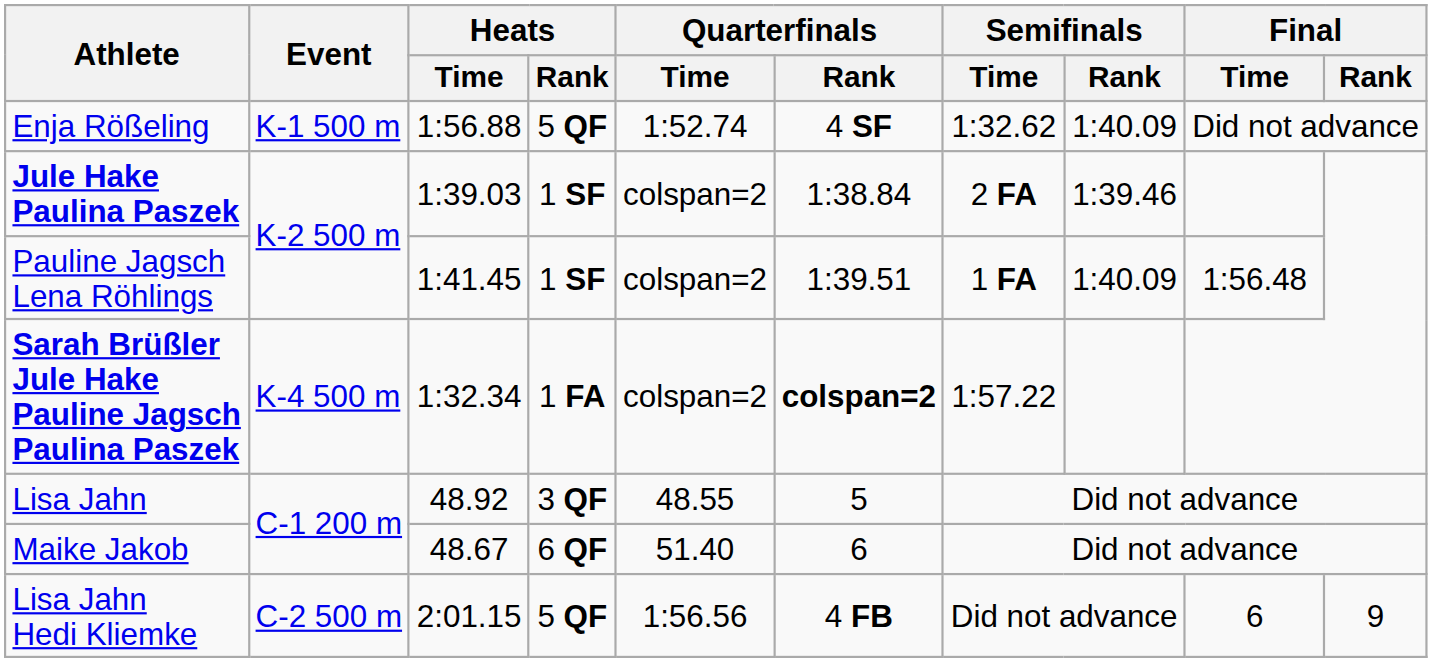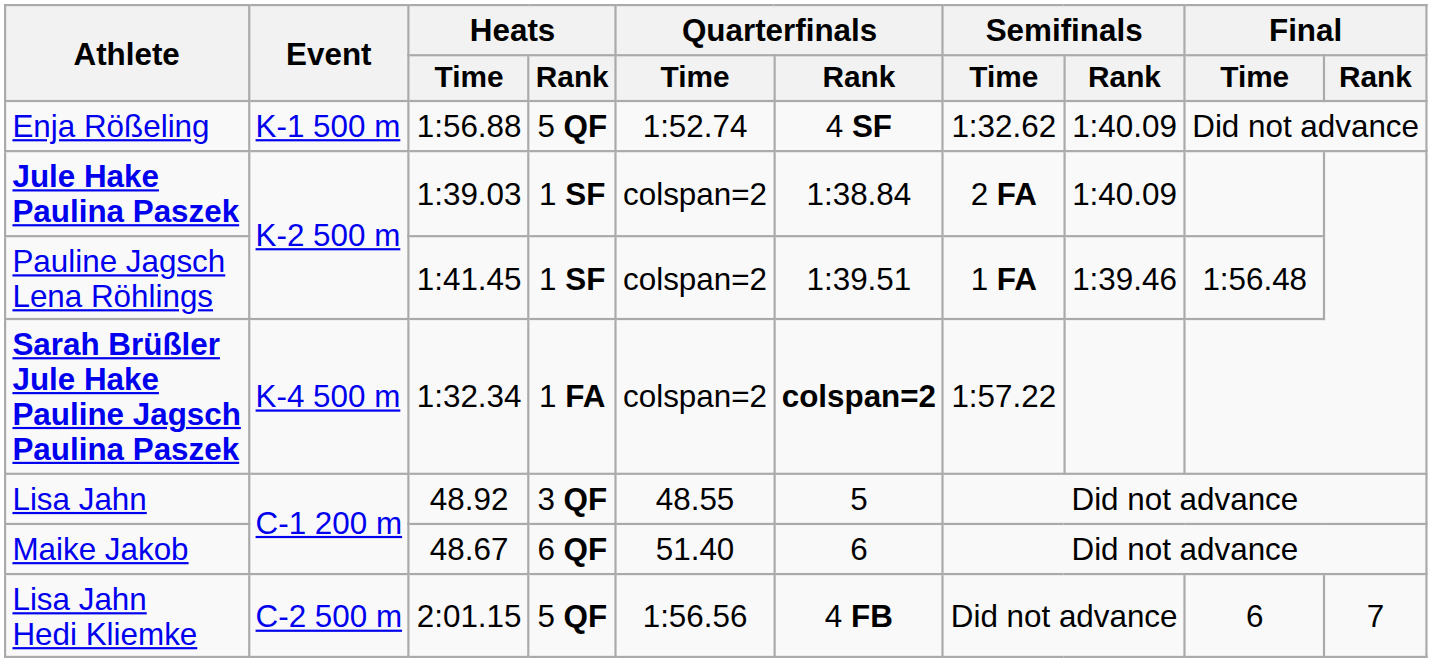(1125, 194) 1:39.46 -> (1125, 194) 1:40.09
(1125, 278) 1:40.09 -> (1125, 278) 1:39.46
(1375, 616) 9 -> (1375, 616) 7
